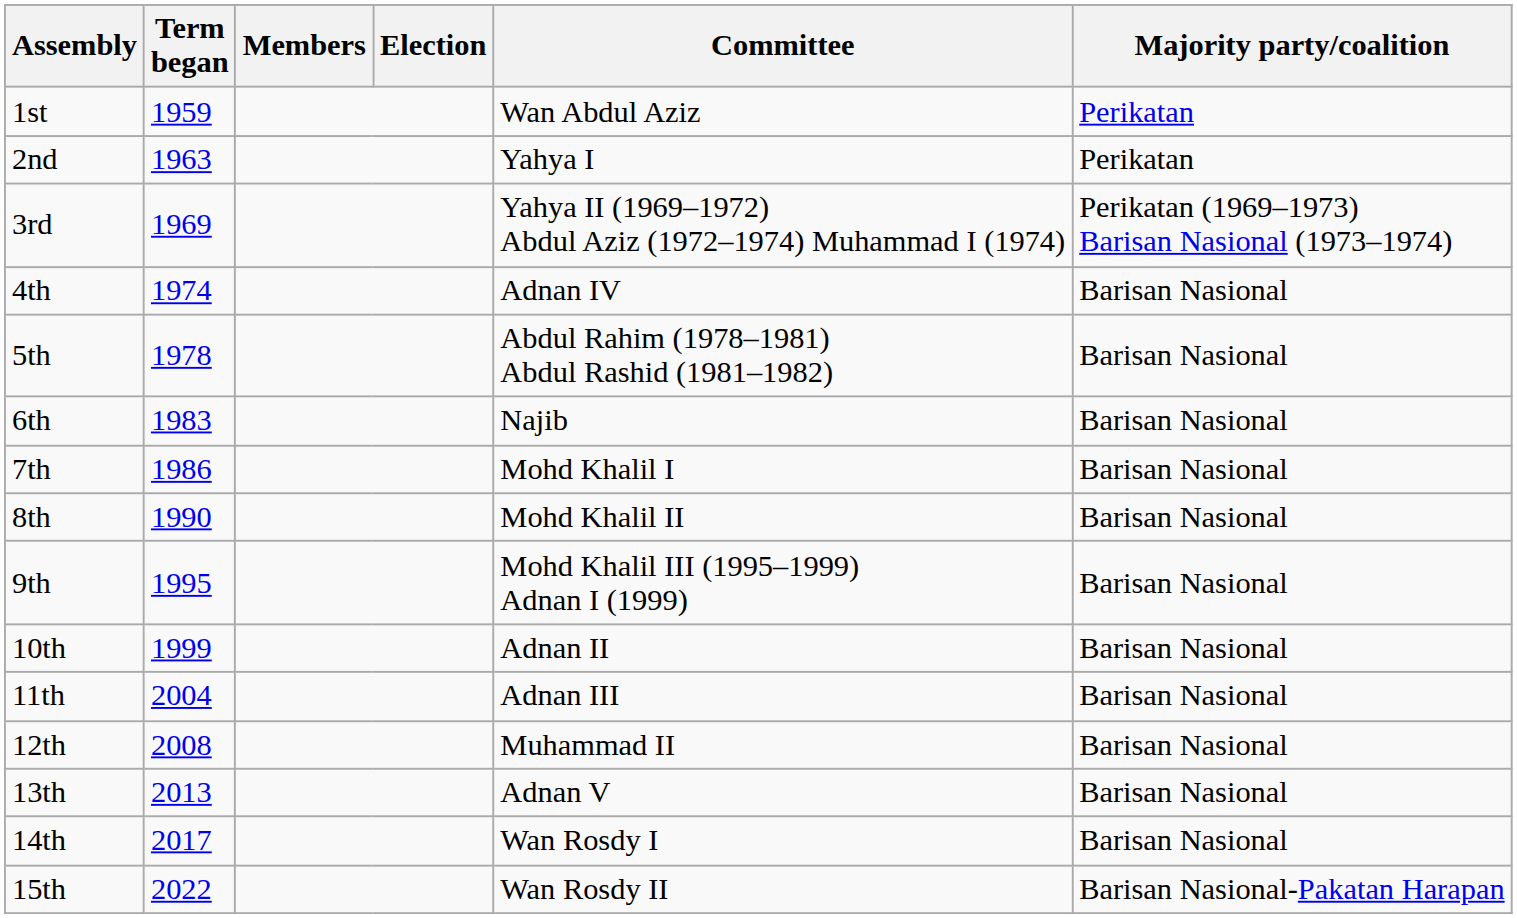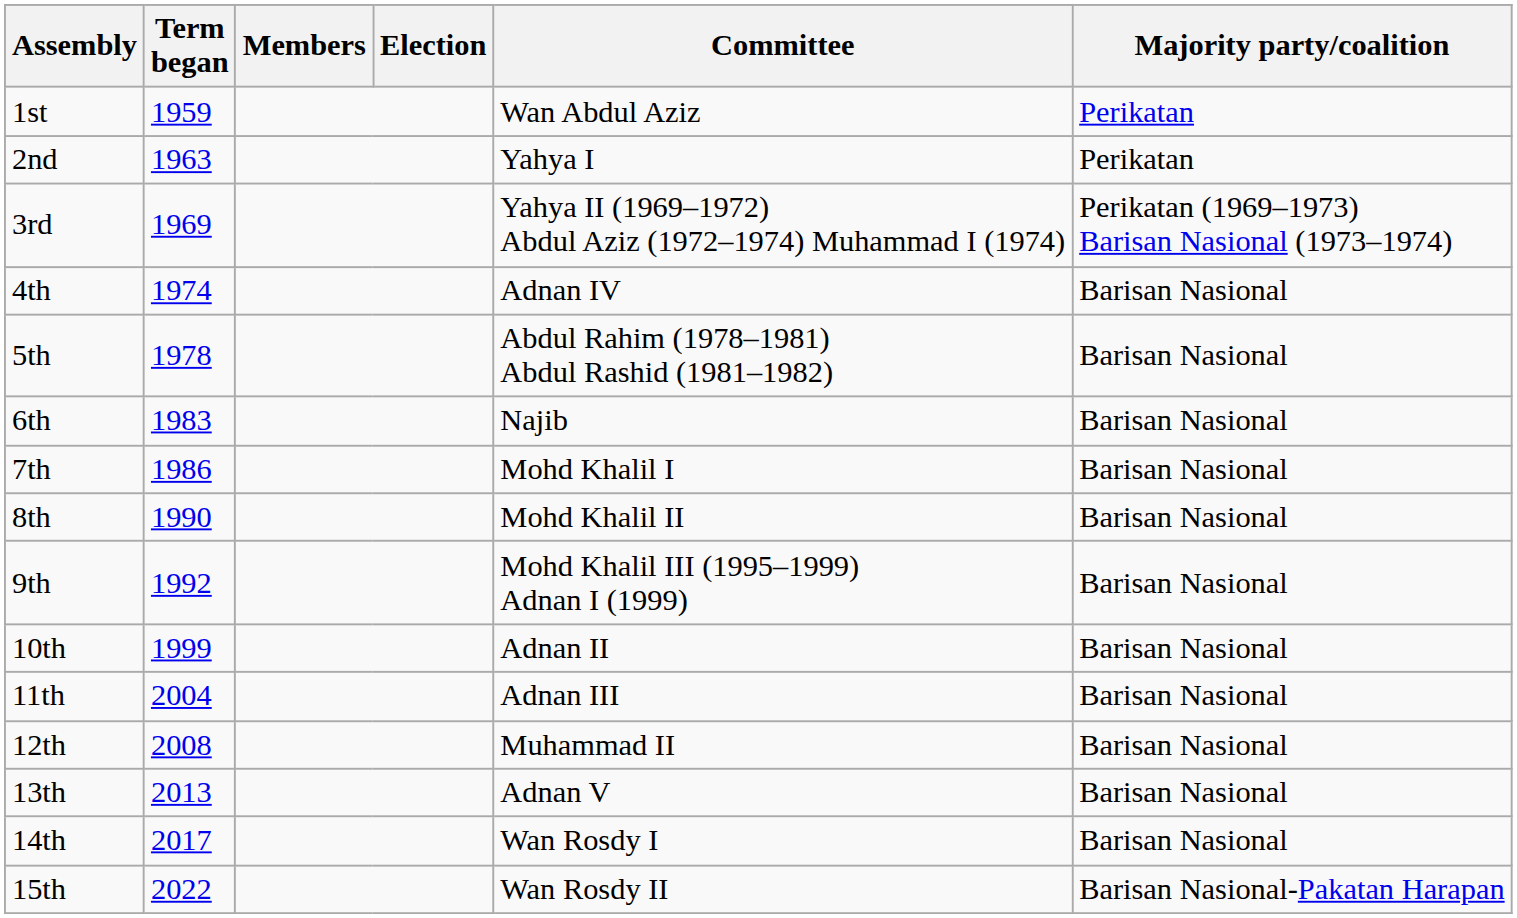(181, 582) 1995 -> (181, 582) 1992
